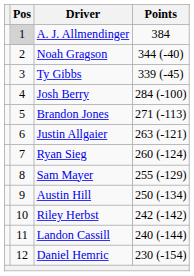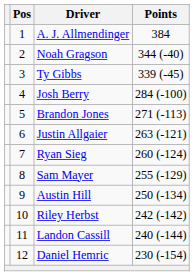(22, 34) lightgrey background -> (22, 34) no background
